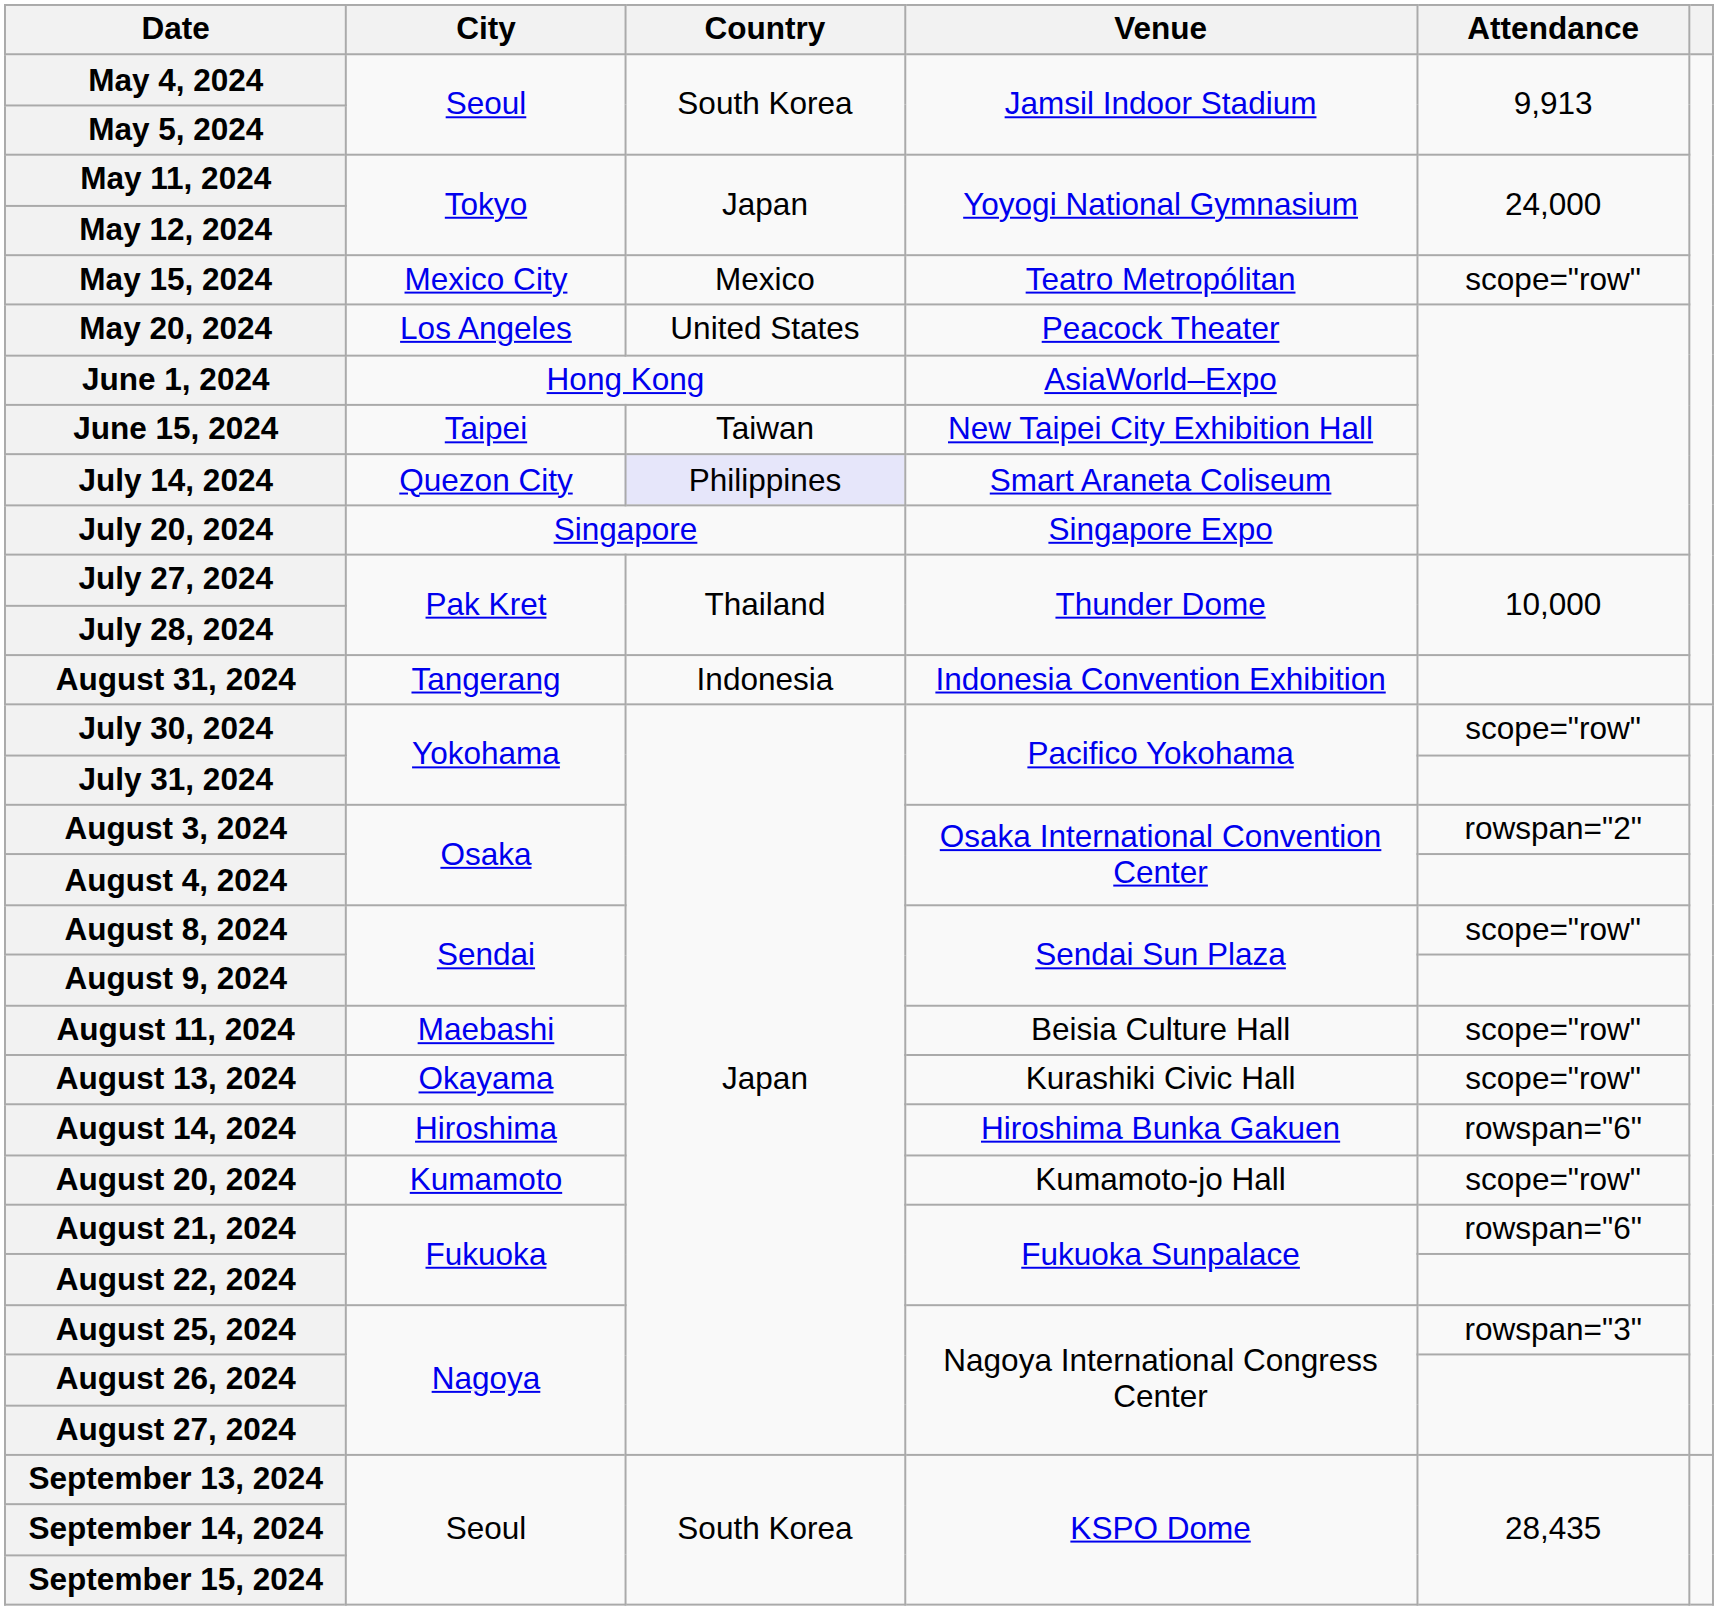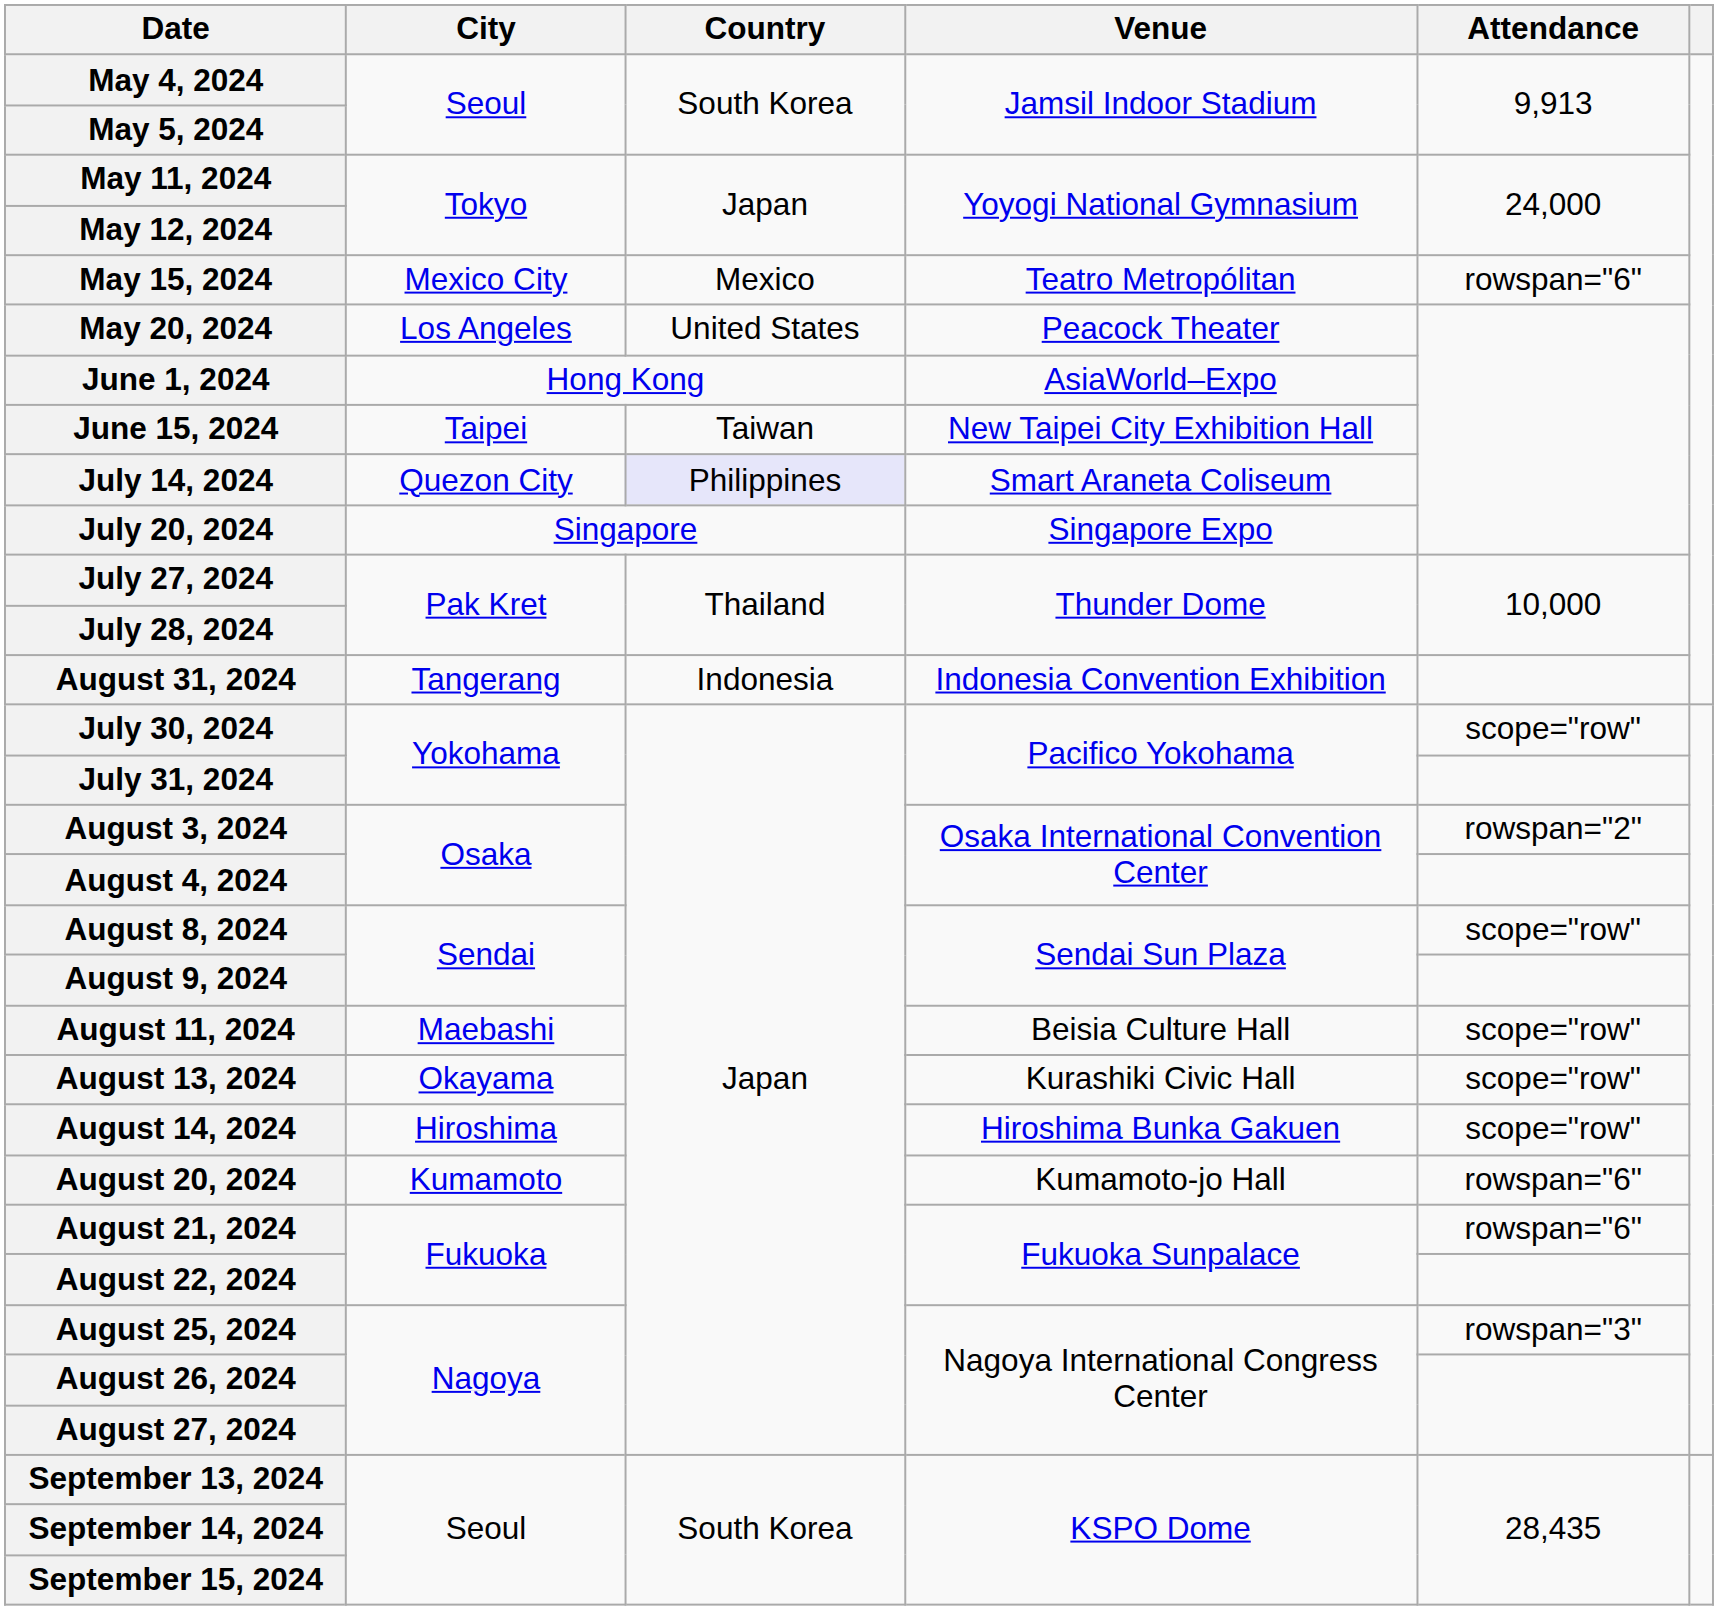(1553, 279) scope="row" -> (1553, 279) rowspan="6"
(1553, 1129) rowspan="6" -> (1553, 1129) scope="row"
(1553, 1179) scope="row" -> (1553, 1179) rowspan="6"
